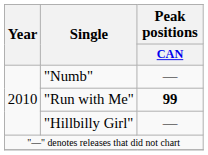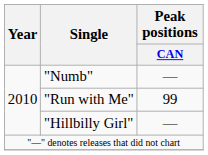(170, 99) bold -> (170, 99) normal
